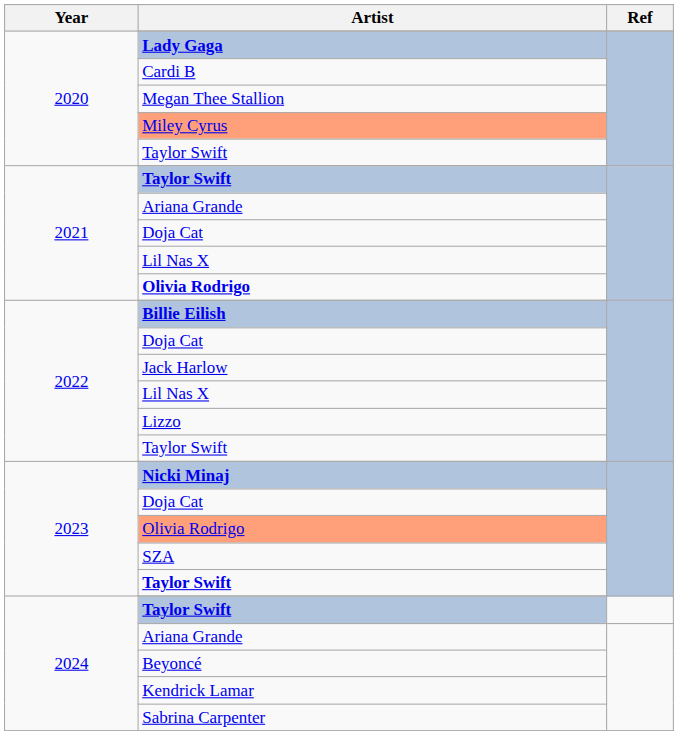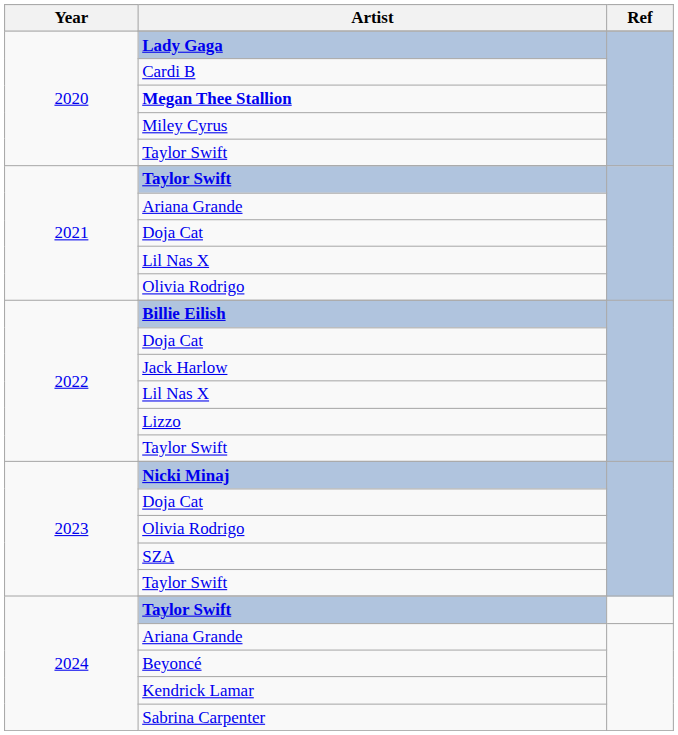(213, 98) normal -> (217, 98) bold
(185, 125) lightsalmon background -> (185, 125) no background
(196, 286) bold -> (193, 286) normal
(193, 529) lightsalmon background -> (193, 529) no background
(187, 582) bold -> (185, 582) normal
